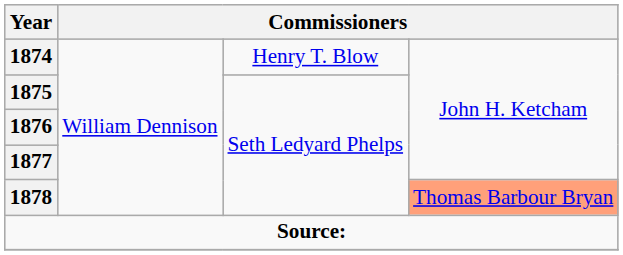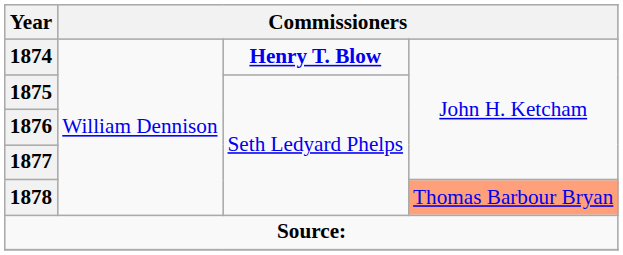(315, 56) normal -> (315, 56) bold
